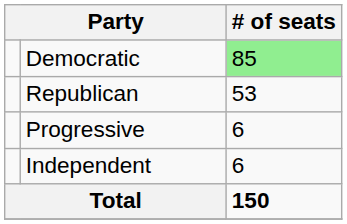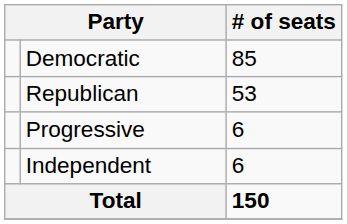(244, 58) lightgreen background -> (244, 58) no background
